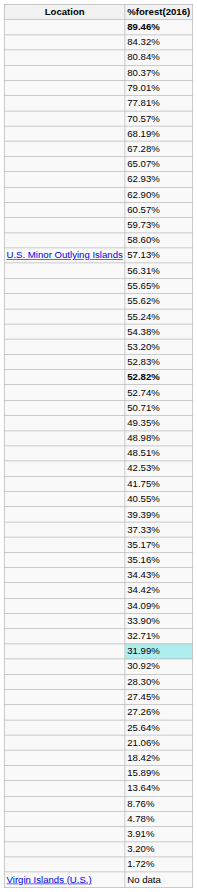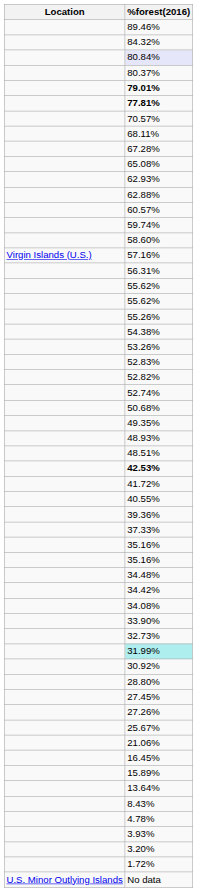(144, 27) bold -> (144, 27) normal
(144, 57) no background -> (144, 57) lavender background
(144, 88) normal -> (144, 88) bold
(144, 103) normal -> (144, 103) bold
(144, 133) 68.19% -> (143, 133) 68.11%
(144, 164) 65.07% -> (144, 164) 65.08%
(144, 194) 62.90% -> (144, 194) 62.88%
(144, 225) 59.73% -> (144, 225) 59.74%
(65, 255) U.S. Minor Outlying Islands -> (49, 255) Virgin Islands (U.S.)
(144, 255) 57.13% -> (144, 255) 57.16%
(144, 286) 55.65% -> (144, 286) 55.62%
(144, 316) 55.24% -> (144, 316) 55.26%
(144, 347) 53.20% -> (144, 347) 53.26%
(144, 377) bold -> (144, 377) normal
(144, 407) 50.71% -> (144, 407) 50.68%
(144, 438) 48.98% -> (144, 438) 48.93%
(144, 468) normal -> (144, 468) bold
(144, 484) 41.75% -> (144, 484) 41.72%
(144, 514) 39.39% -> (144, 514) 39.36%
(144, 544) 35.17% -> (144, 544) 35.16%
(144, 575) 34.43% -> (144, 575) 34.48%
(144, 605) 34.09% -> (144, 605) 34.08%
(144, 636) 32.71% -> (144, 636) 32.73%
(144, 682) 28.30% -> (144, 682) 28.80%
(144, 727) 25.64% -> (144, 727) 25.67%
(144, 758) 18.42% -> (144, 758) 16.45%
(141, 803) 8.76% -> (141, 803) 8.43%
(141, 834) 3.91% -> (141, 834) 3.93%
(49, 879) Virgin Islands (U.S.) -> (65, 879) U.S. Minor Outlying Islands
